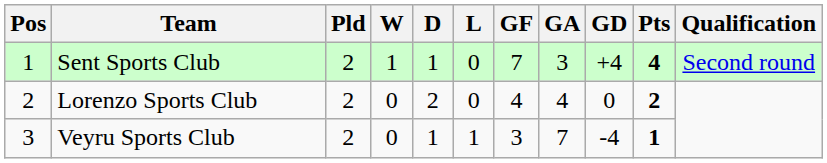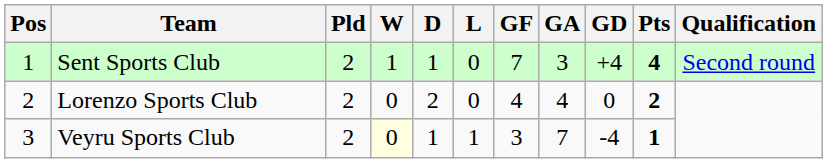(392, 137) no background -> (392, 137) lightyellow background
